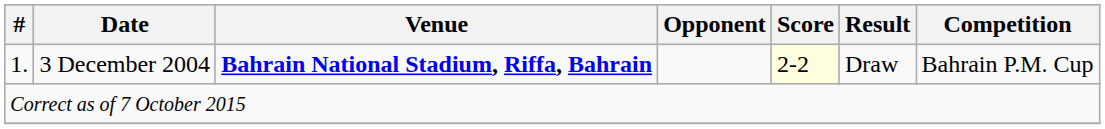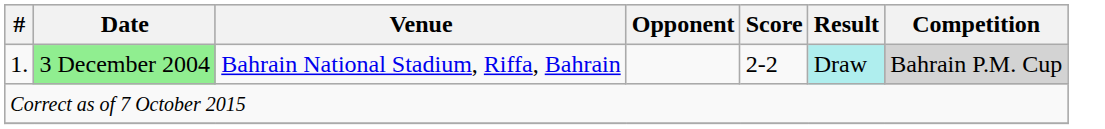(125, 64) no background -> (125, 64) lightgreen background
(437, 64) bold -> (421, 64) normal
(793, 64) lightyellow background -> (762, 64) no background
(872, 64) no background -> (840, 64) paleturquoise background
(1008, 64) no background -> (976, 64) lightgrey background
